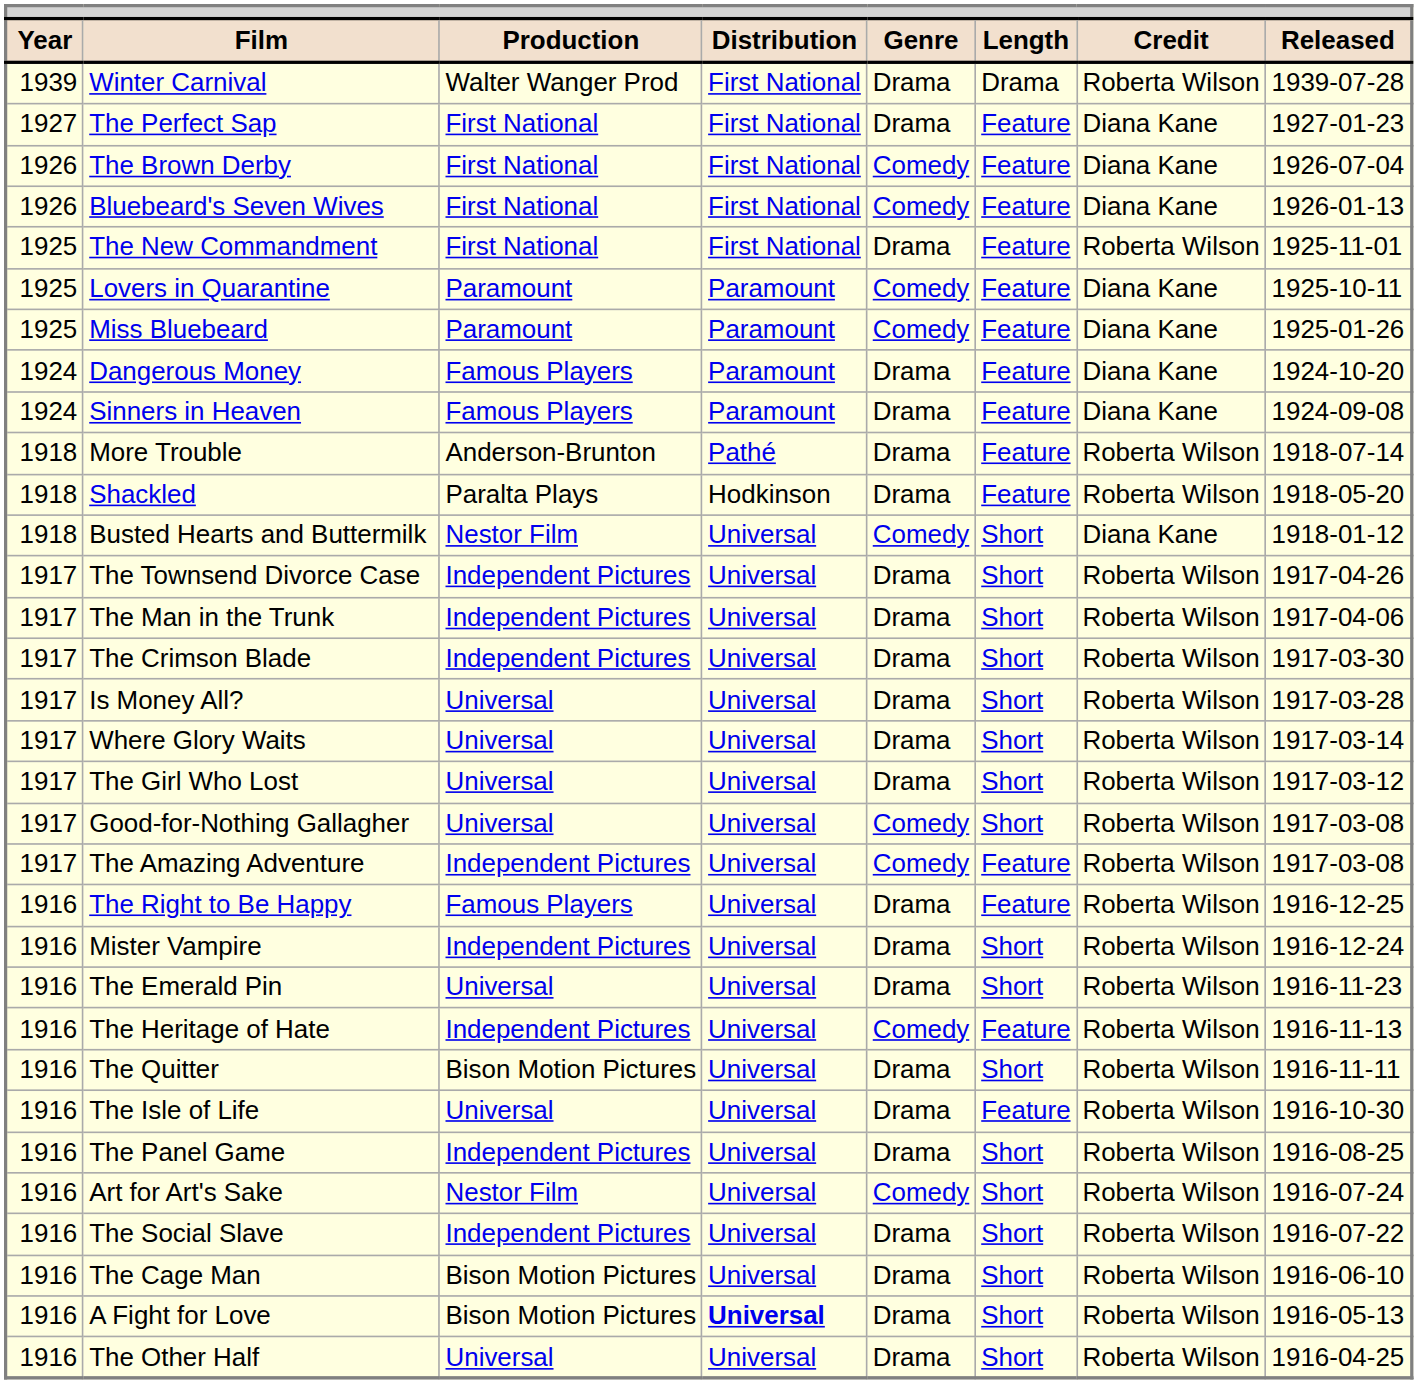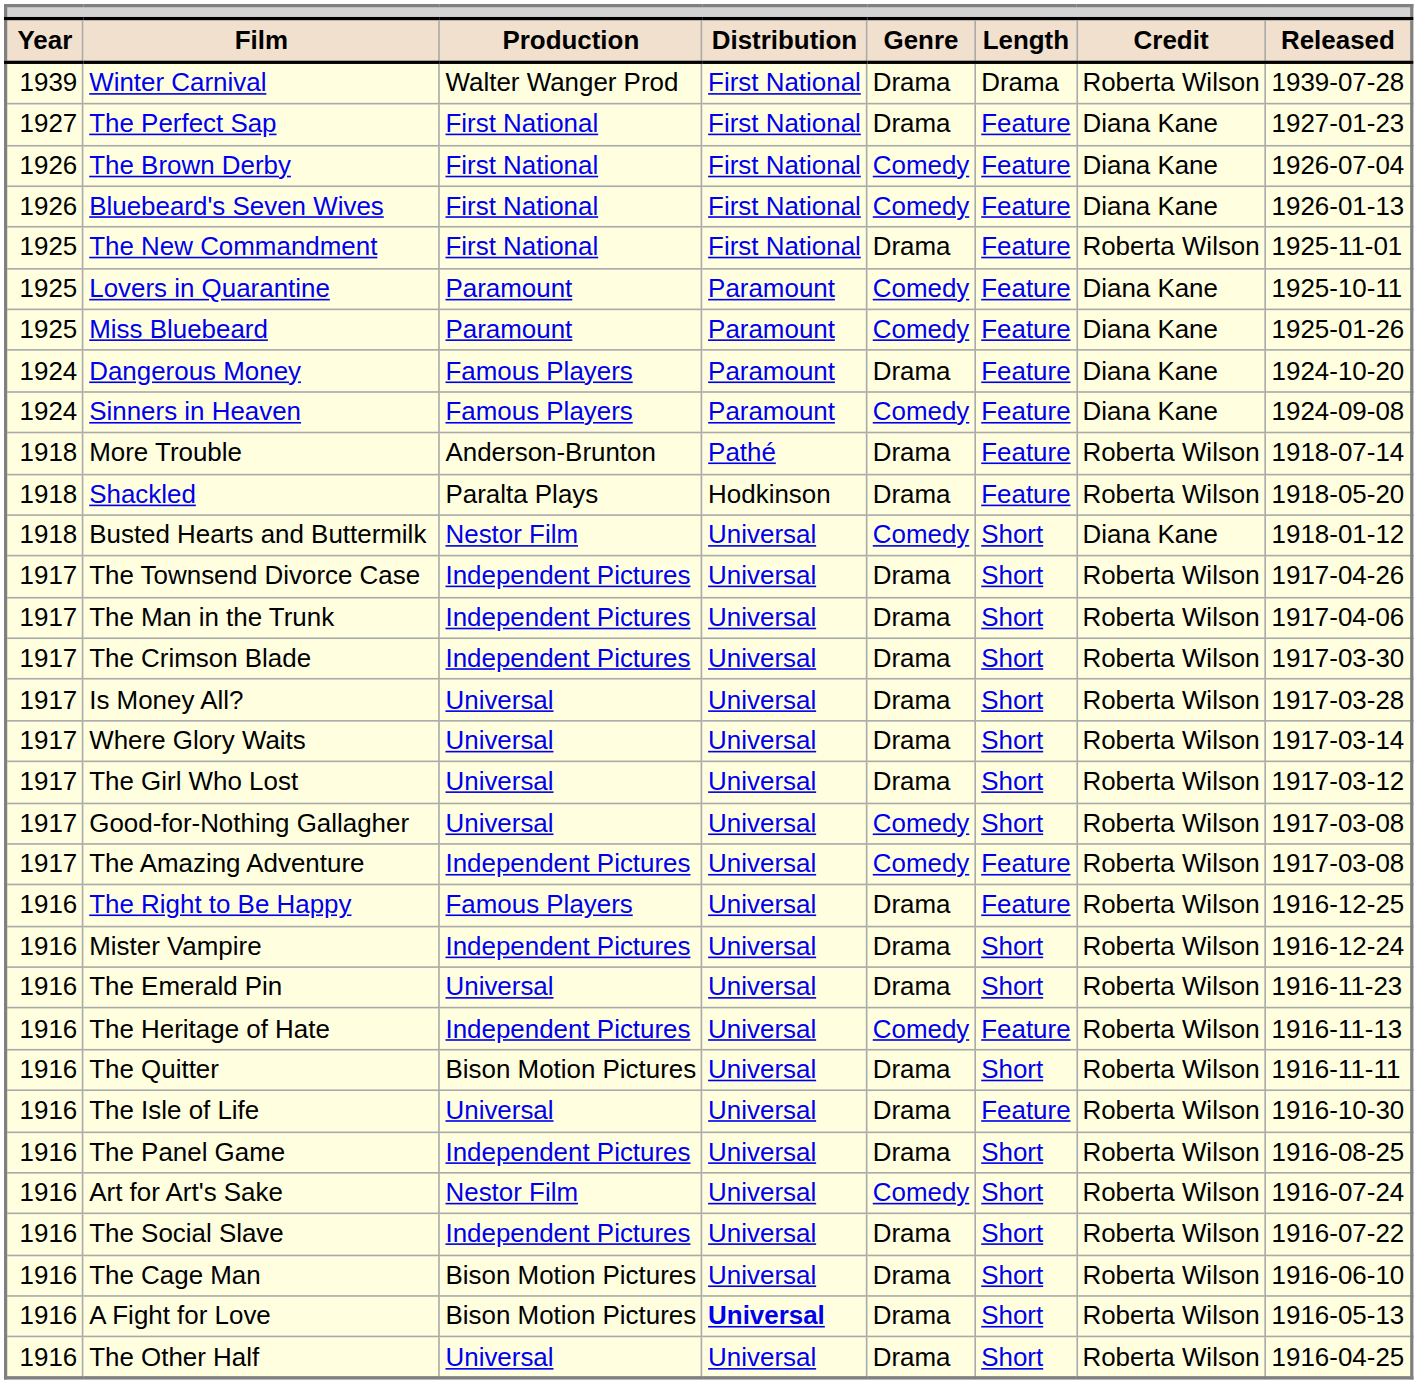(912, 411) Drama -> (921, 411) Comedy
